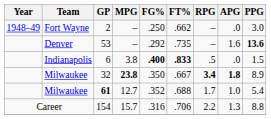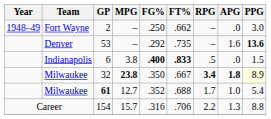(258, 75) no background -> (258, 75) lightyellow background
